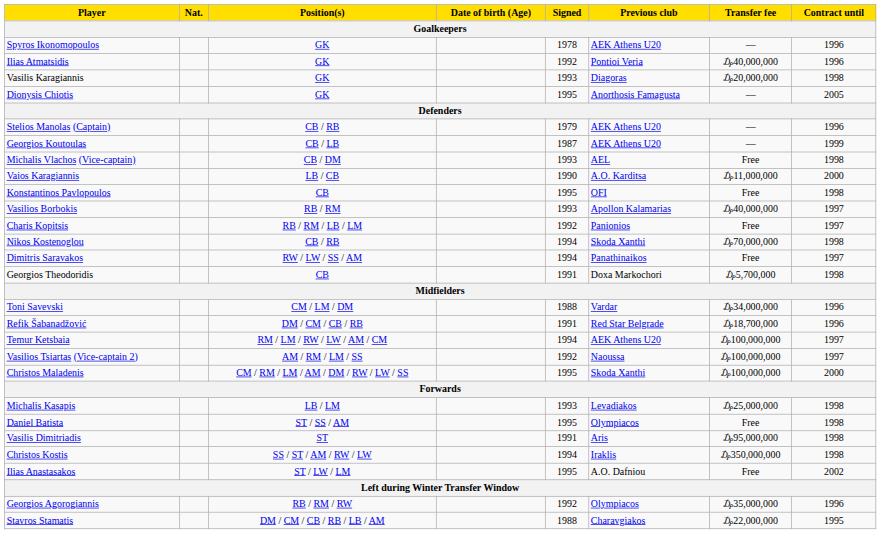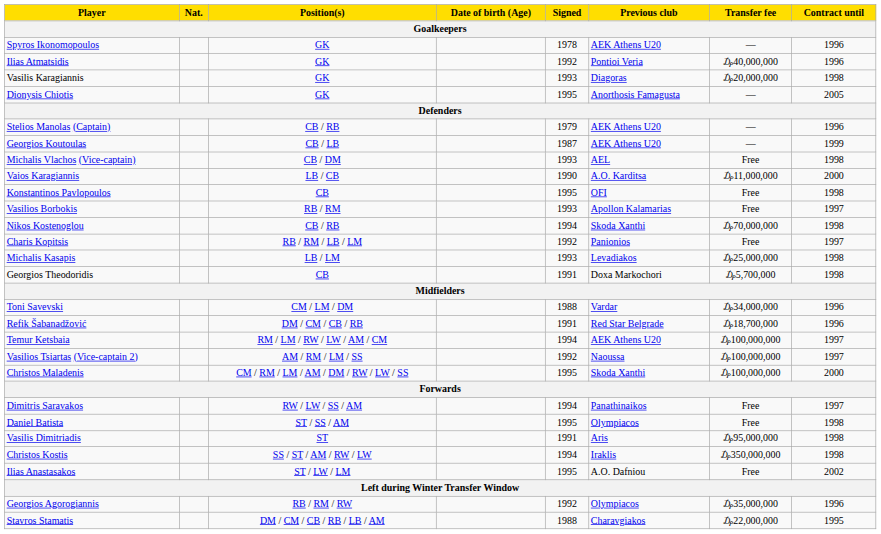(751, 209) ₯40,000,000 -> (751, 209) Free
rows swapped: (37, 226) <-> (45, 242)
rows swapped: (41, 406) <-> (45, 258)
